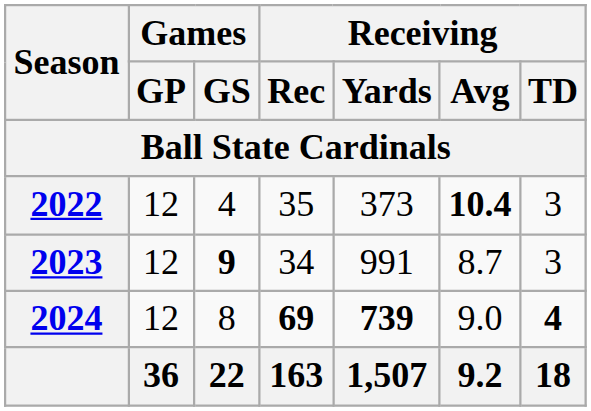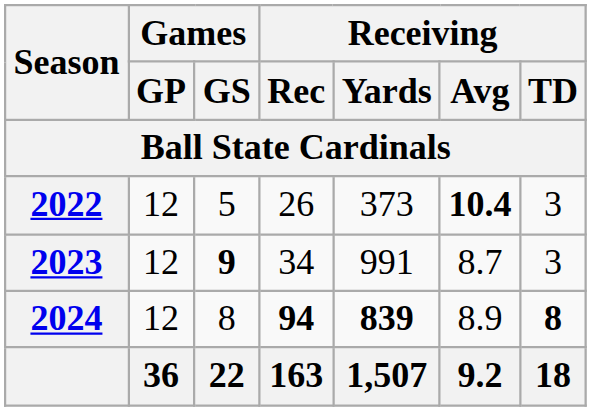(227, 204) 4 -> (227, 204) 5
(296, 204) 35 -> (296, 204) 26
(296, 318) 69 -> (296, 318) 94
(387, 318) 739 -> (387, 318) 839
(480, 318) 9.0 -> (480, 318) 8.9
(553, 318) 4 -> (553, 318) 8
